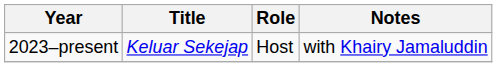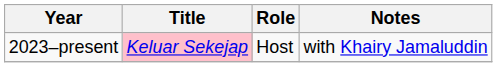(187, 47) no background -> (187, 47) pink background
